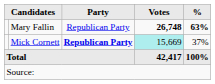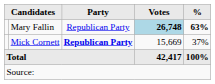(169, 27) no background -> (169, 27) lightblue background
(169, 42) paleturquoise background -> (169, 42) no background
